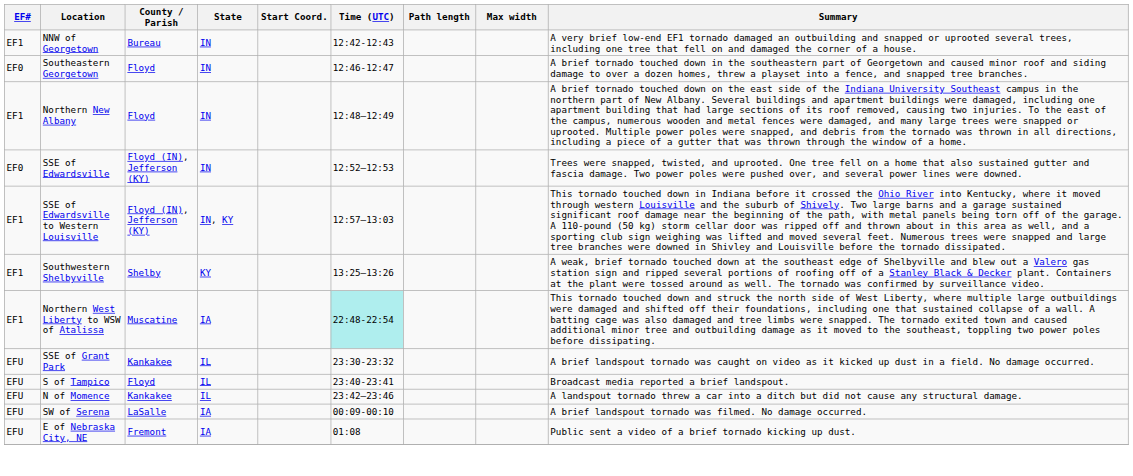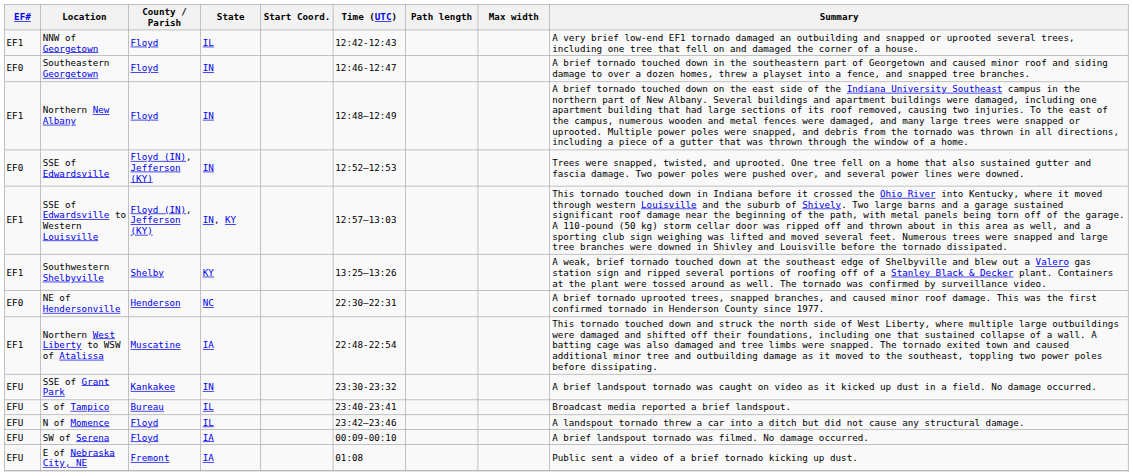(144, 43) Bureau -> (144, 43) Floyd
(205, 43) IN -> (208, 43) IL
+ row: (82, 304)
(363, 320) paleturquoise background -> (366, 345) no background
(205, 361) IL -> (208, 387) IN
(141, 382) Floyd -> (147, 407) Bureau
(150, 397) Kankakee -> (144, 422) Floyd
(147, 412) LaSalle -> (144, 437) Floyd
